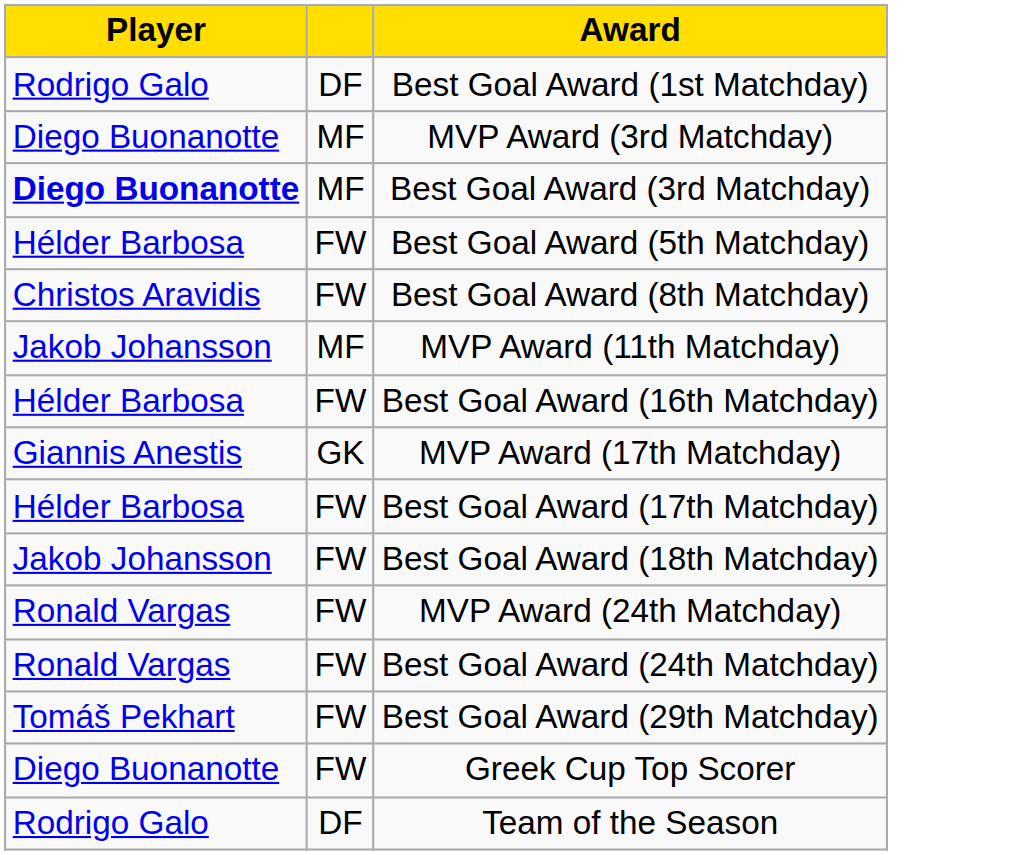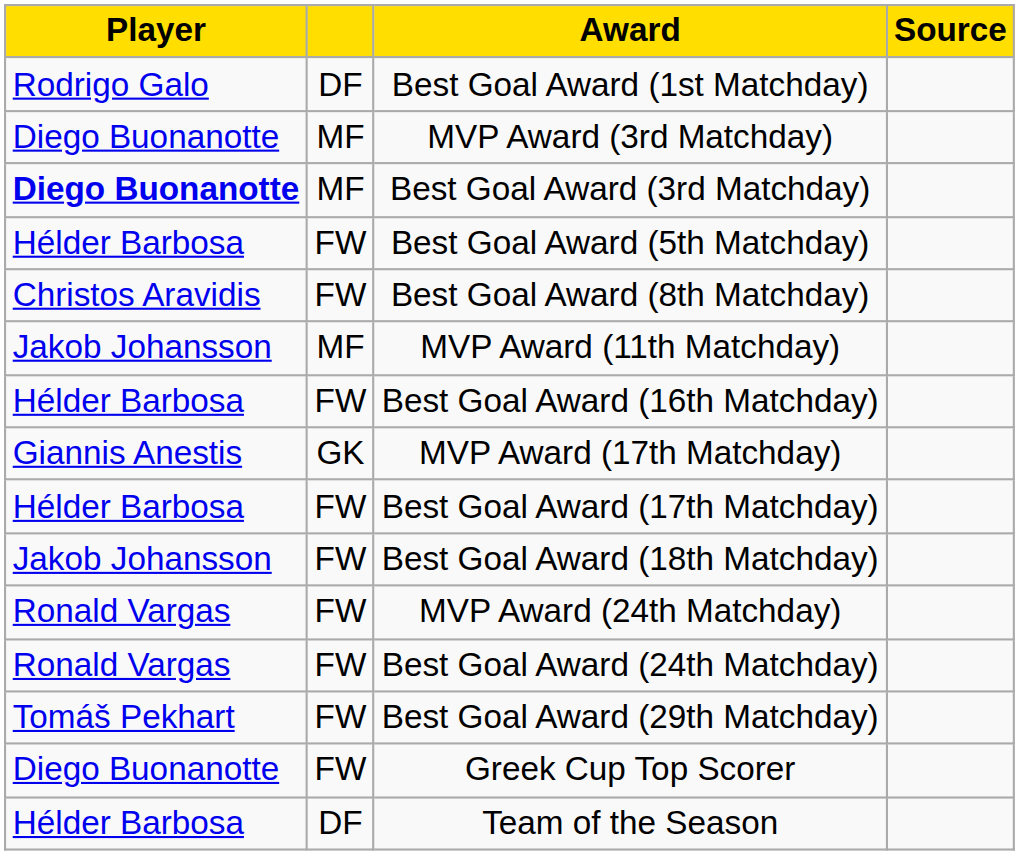+ column: (950, 30)
(111, 822) Rodrigo Galo -> (128, 822) Hélder Barbosa
